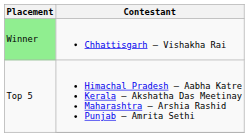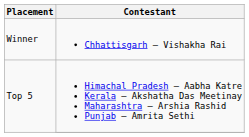(22, 39) lightgreen background -> (22, 39) no background
